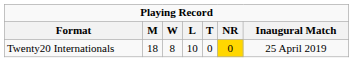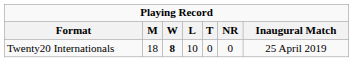(172, 48) normal -> (172, 48) bold
(230, 48) gold background -> (230, 48) no background
